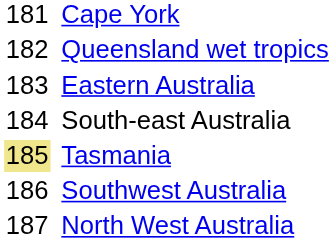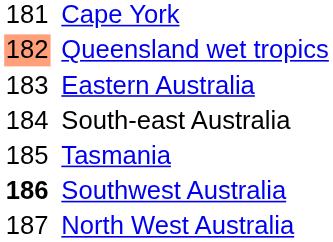(27, 50) no background -> (27, 50) lightsalmon background
(27, 155) khaki background -> (27, 155) no background
(27, 190) normal -> (27, 190) bold
